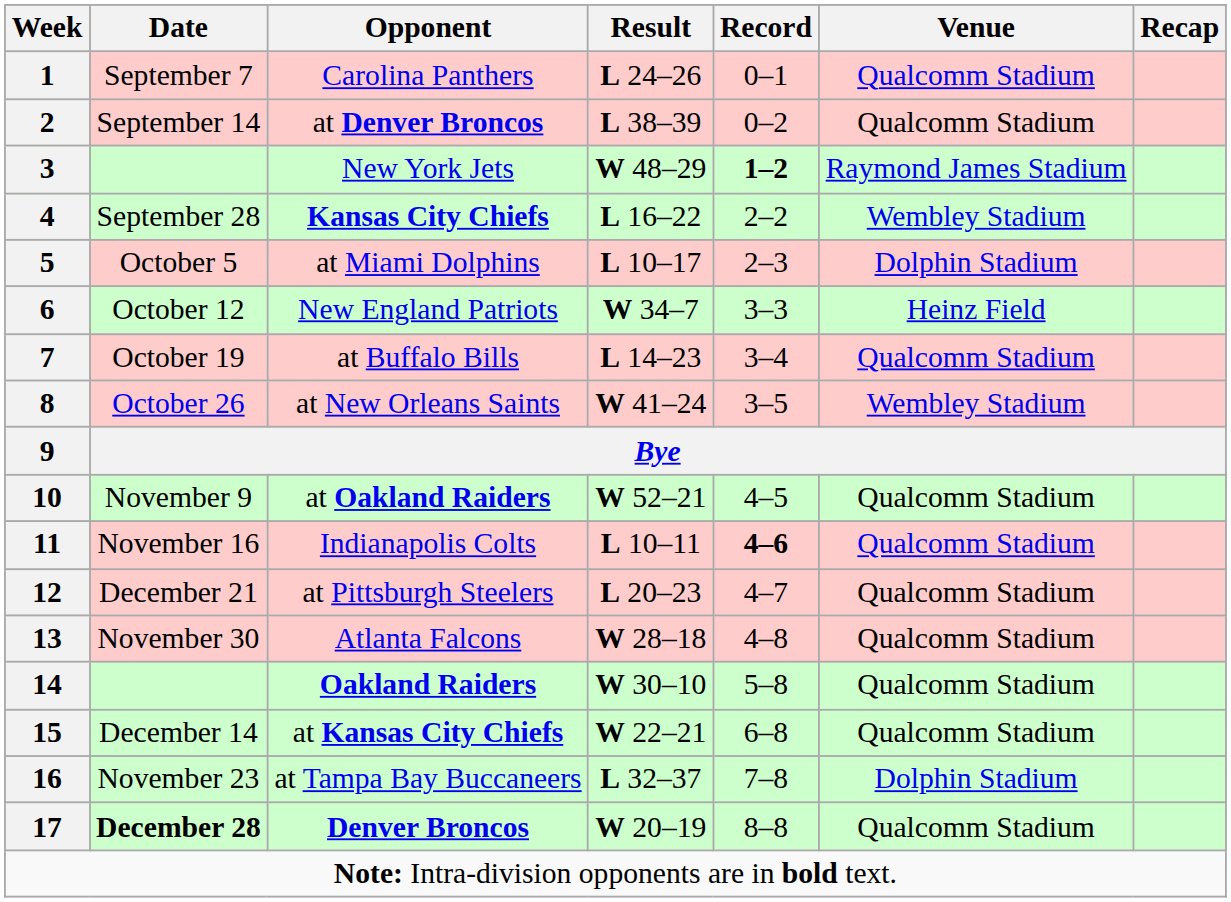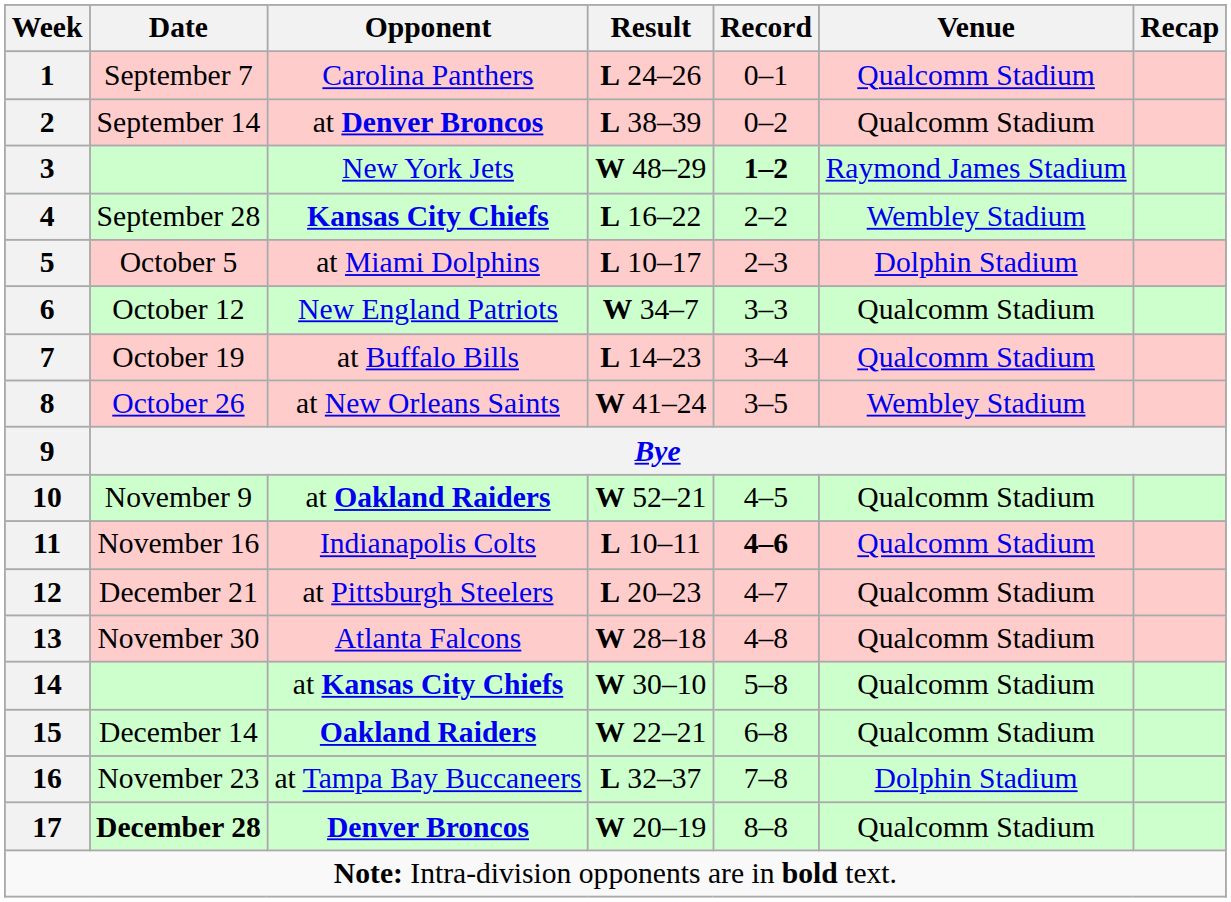(976, 309) Heinz Field -> (976, 309) Qualcomm Stadium
(428, 685) Oakland Raiders -> (428, 685) at Kansas City Chiefs
(428, 732) at Kansas City Chiefs -> (428, 732) Oakland Raiders
